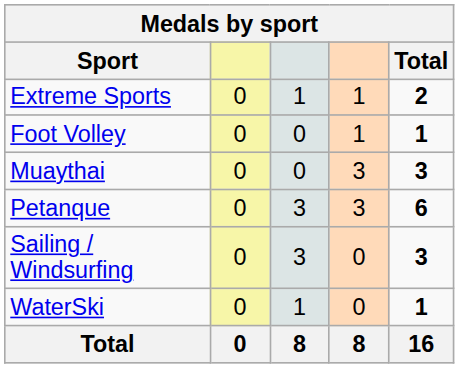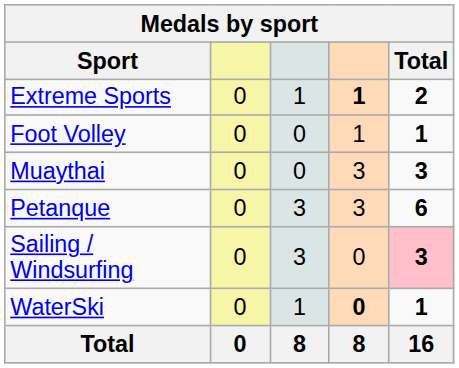(359, 97) normal -> (359, 97) bold
(421, 258) no background -> (421, 258) pink background
(359, 308) normal -> (359, 308) bold
